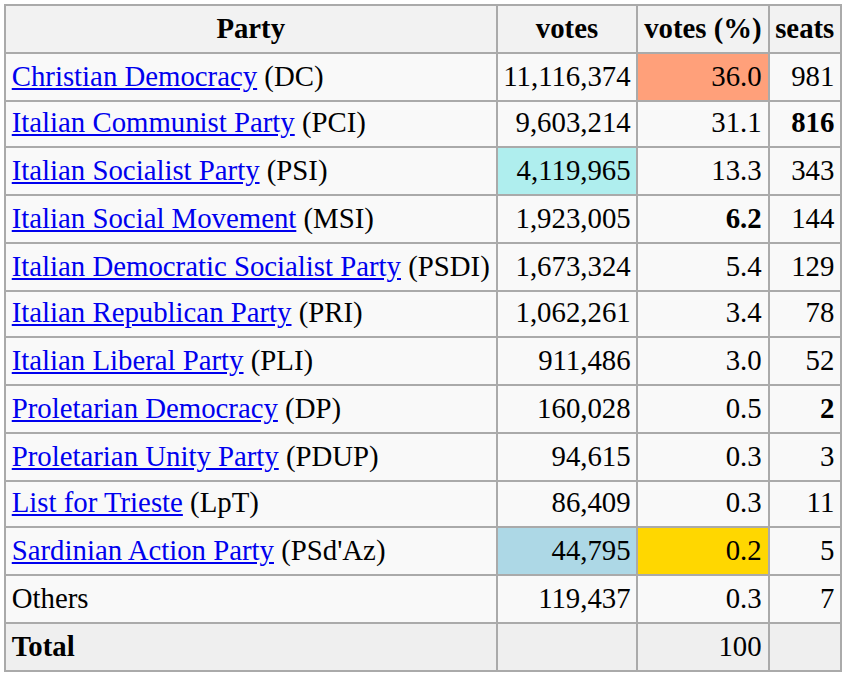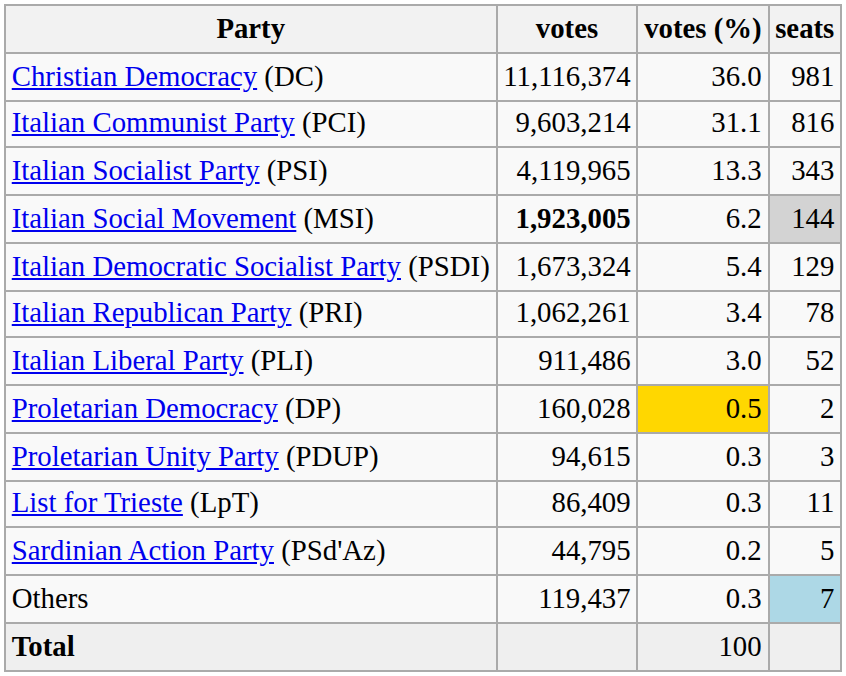(736, 76) lightsalmon background -> (736, 76) no background
(813, 123) bold -> (813, 123) normal
(574, 171) paleturquoise background -> (574, 171) no background
(573, 218) normal -> (573, 218) bold
(744, 218) bold -> (744, 218) normal
(813, 218) no background -> (813, 218) lightgrey background
(744, 408) no background -> (744, 408) gold background
(827, 408) bold -> (827, 408) normal
(591, 551) lightblue background -> (591, 551) no background
(744, 551) gold background -> (744, 551) no background
(827, 598) no background -> (827, 598) lightblue background
